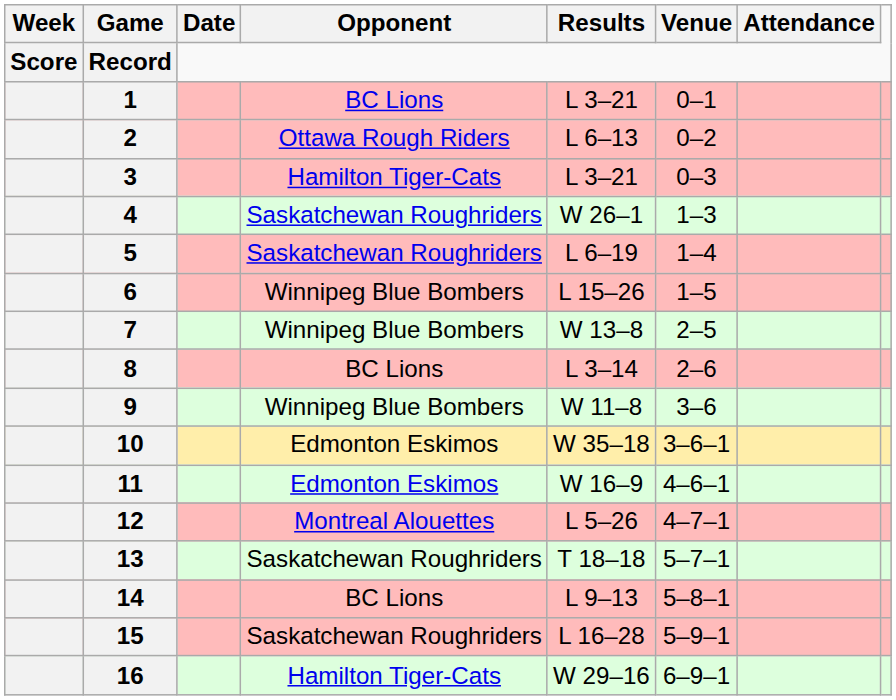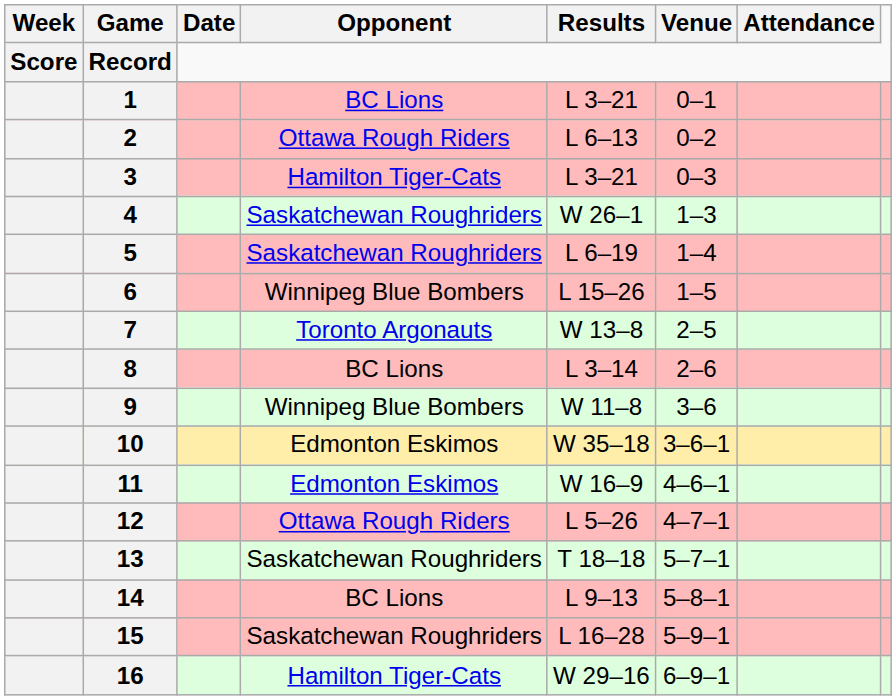(394, 330) Winnipeg Blue Bombers -> (394, 330) Toronto Argonauts
(394, 521) Montreal Alouettes -> (394, 521) Ottawa Rough Riders
